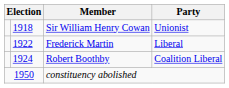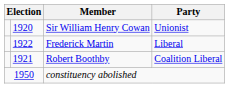(23, 28) 1918 -> (23, 28) 1920
(23, 59) 1924 -> (23, 59) 1921
